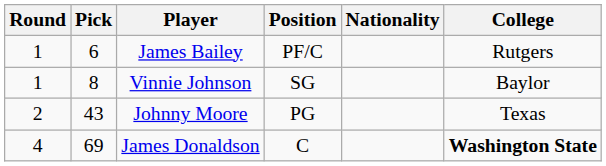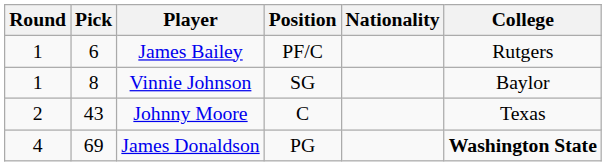(303, 113) PG -> (303, 113) C
(303, 144) C -> (303, 144) PG
